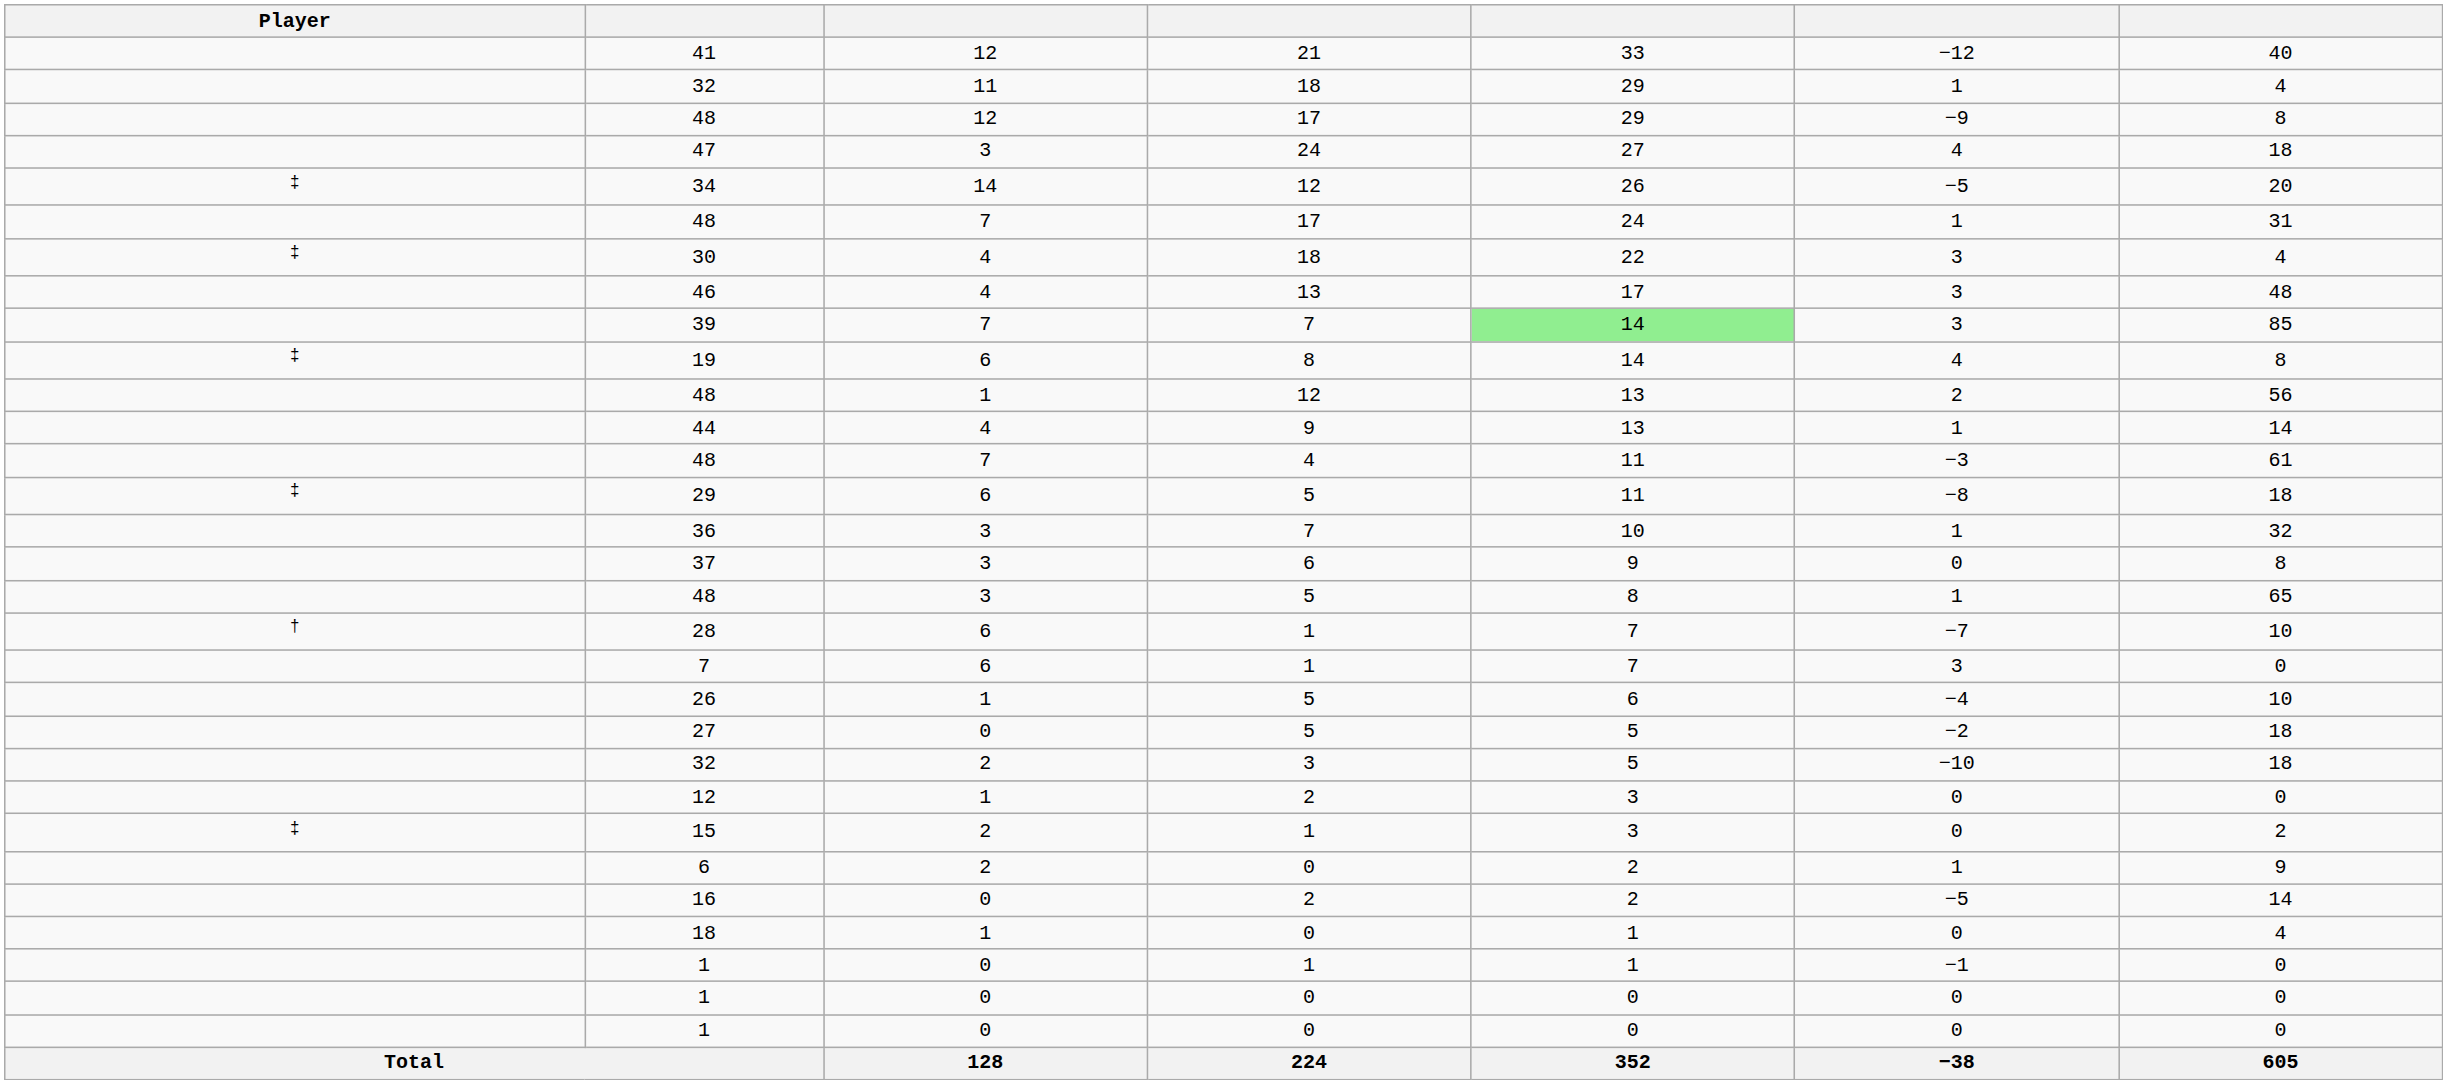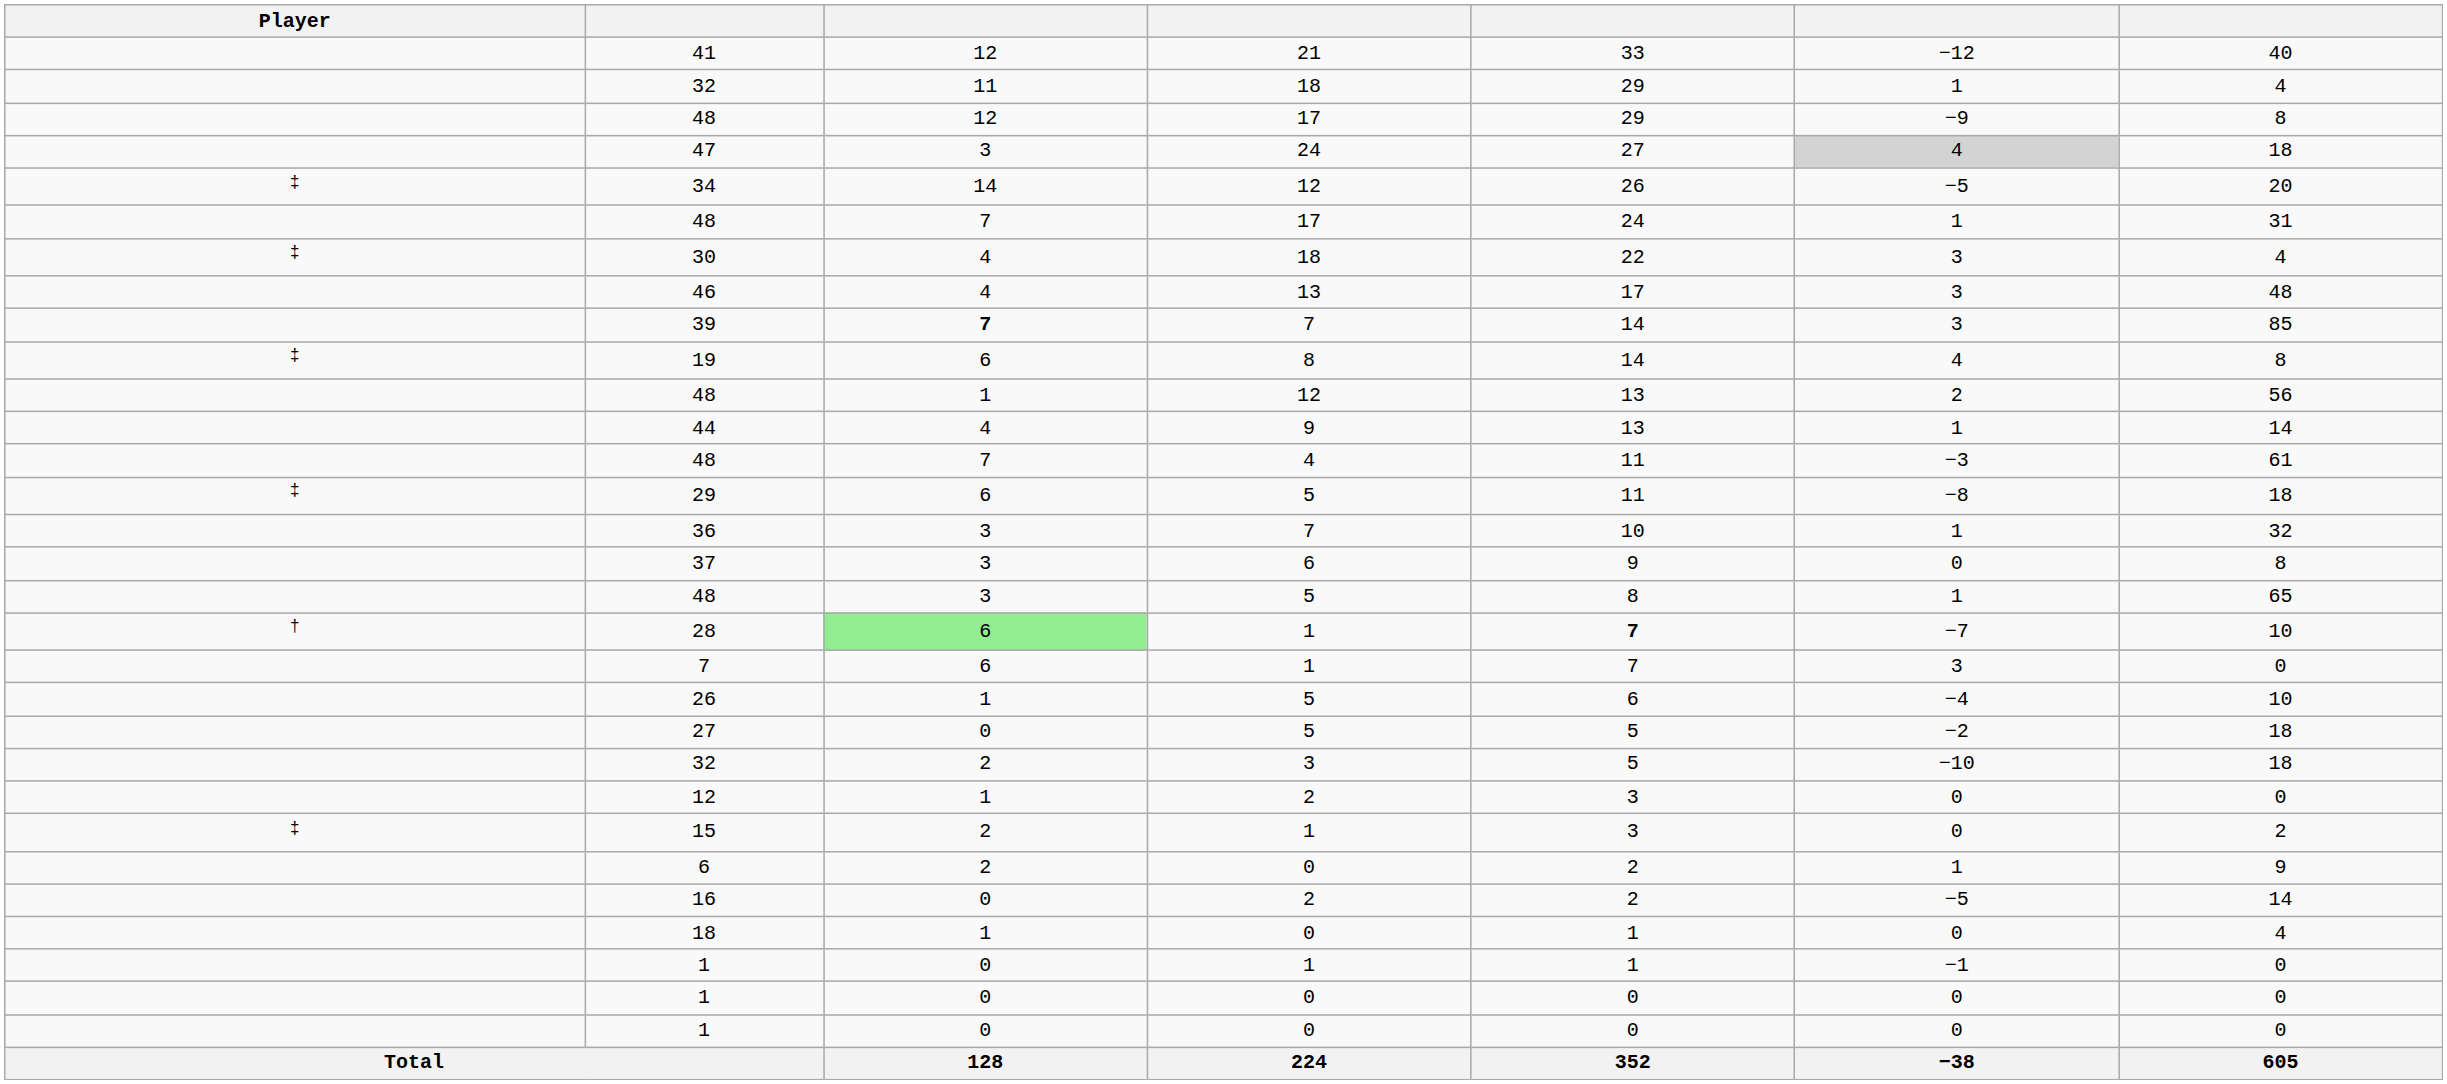(1957, 152) no background -> (1957, 152) lightgrey background
(985, 325) normal -> (985, 325) bold
(1633, 325) lightgreen background -> (1633, 325) no background
(985, 631) no background -> (985, 631) lightgreen background
(1633, 631) normal -> (1633, 631) bold
